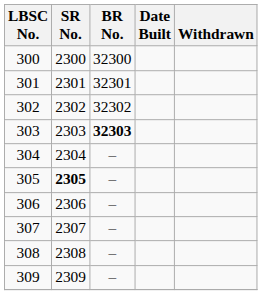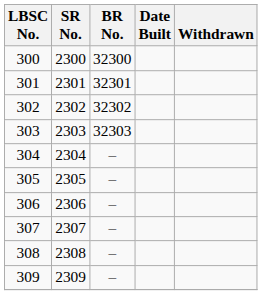(112, 131) bold -> (112, 131) normal
(71, 180) bold -> (71, 180) normal
